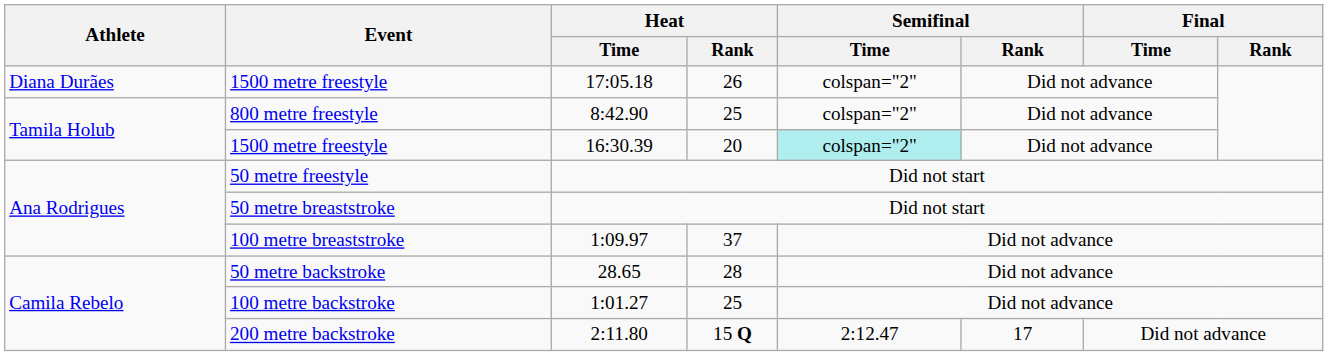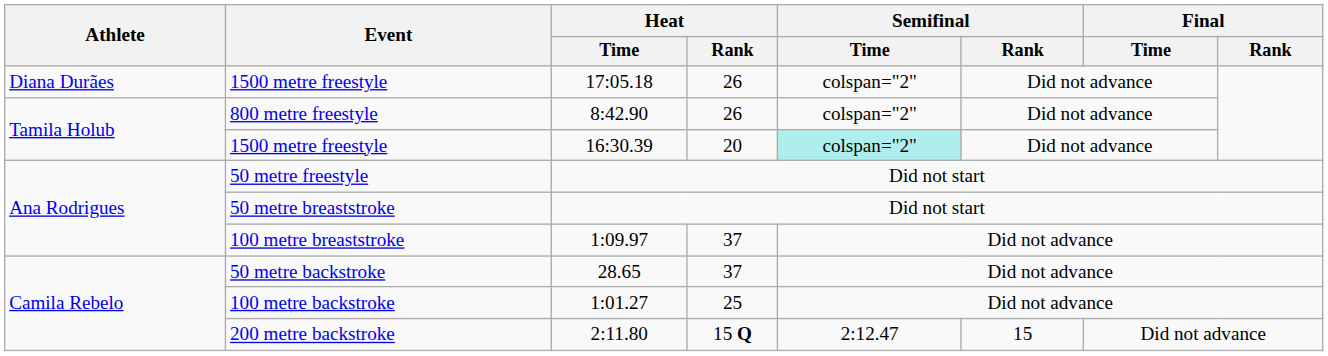(732, 113) 25 -> (732, 113) 26
(732, 271) 28 -> (732, 271) 37
(1023, 334) 17 -> (1023, 334) 15
